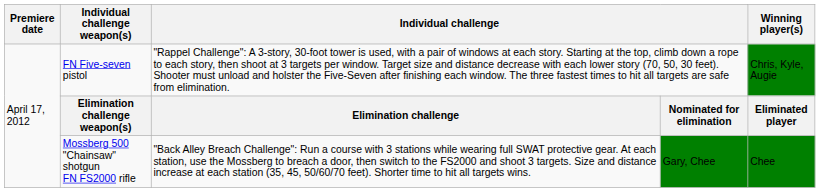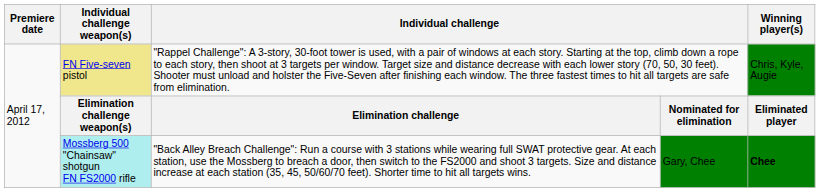(97, 70) no background -> (97, 70) khaki background
(99, 161) no background -> (99, 161) paleturquoise background
(763, 161) normal -> (763, 161) bold
